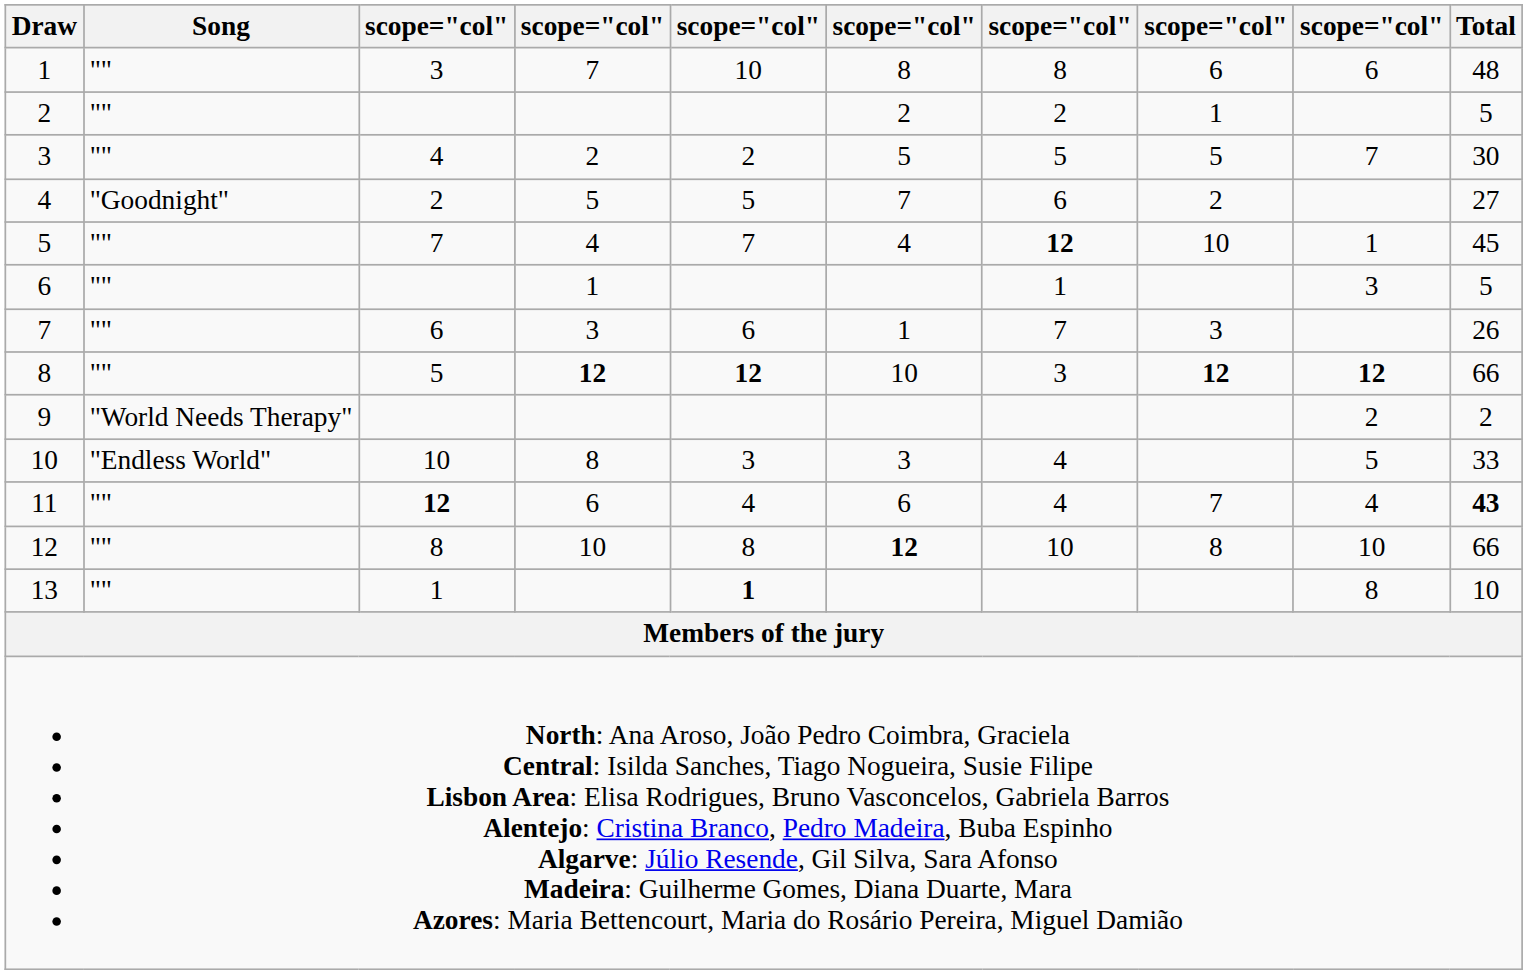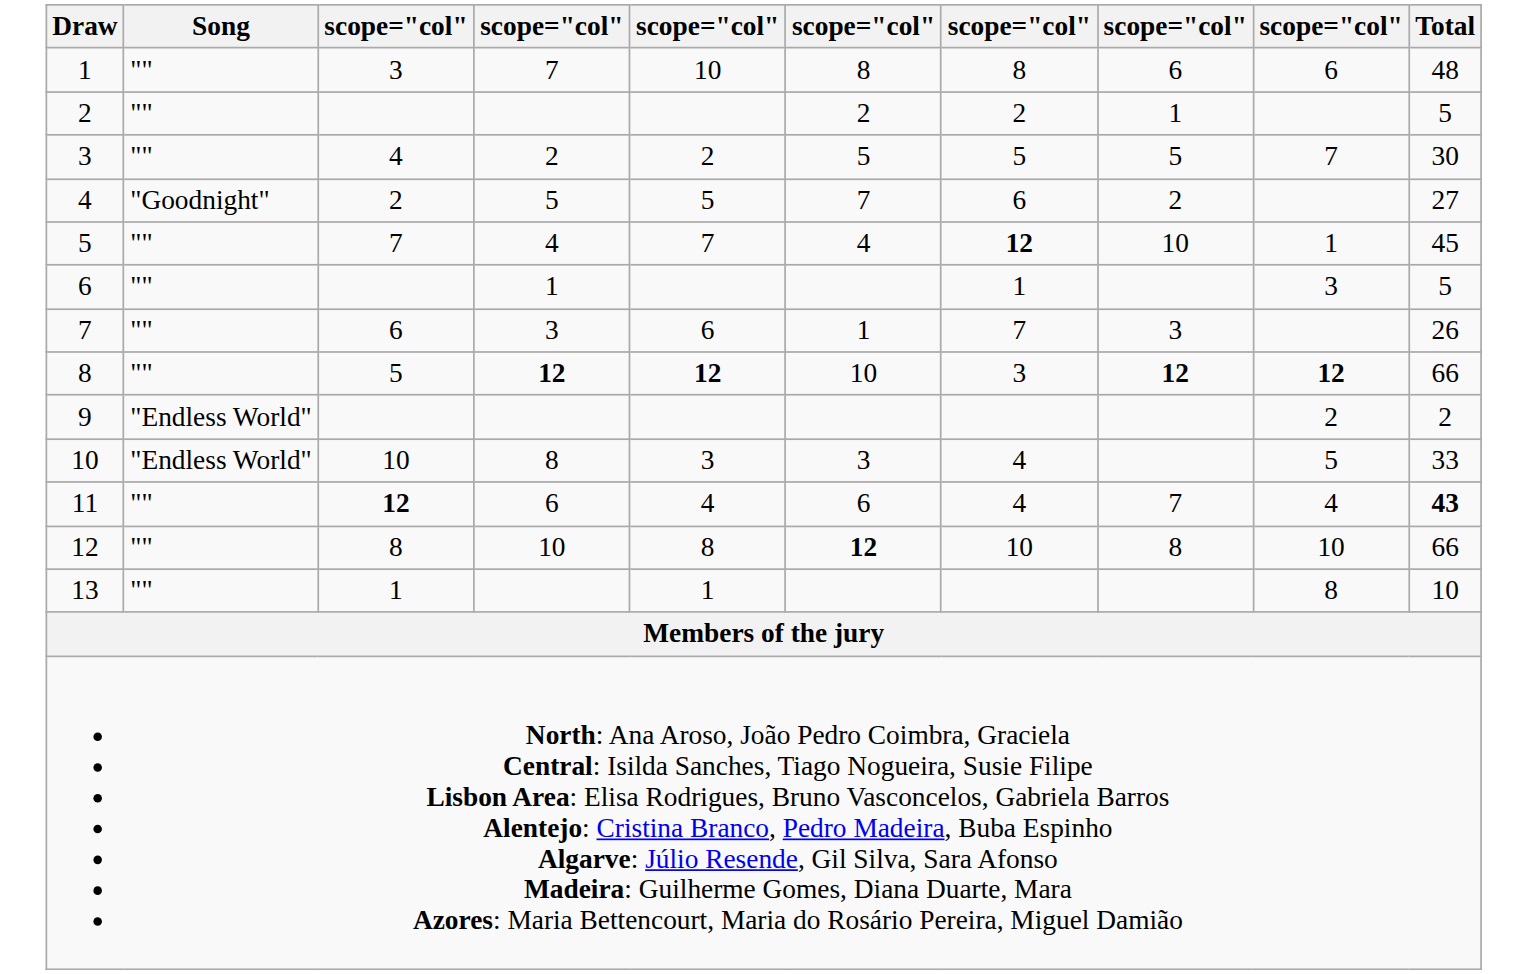(221, 416) "World Needs Therapy" -> (221, 416) "Endless World"
(748, 590) bold -> (708, 590) normal
